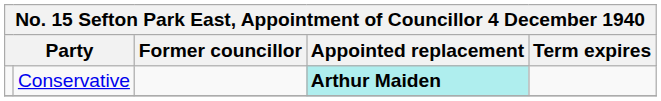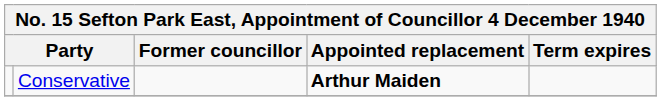(376, 80) paleturquoise background -> (376, 80) no background
